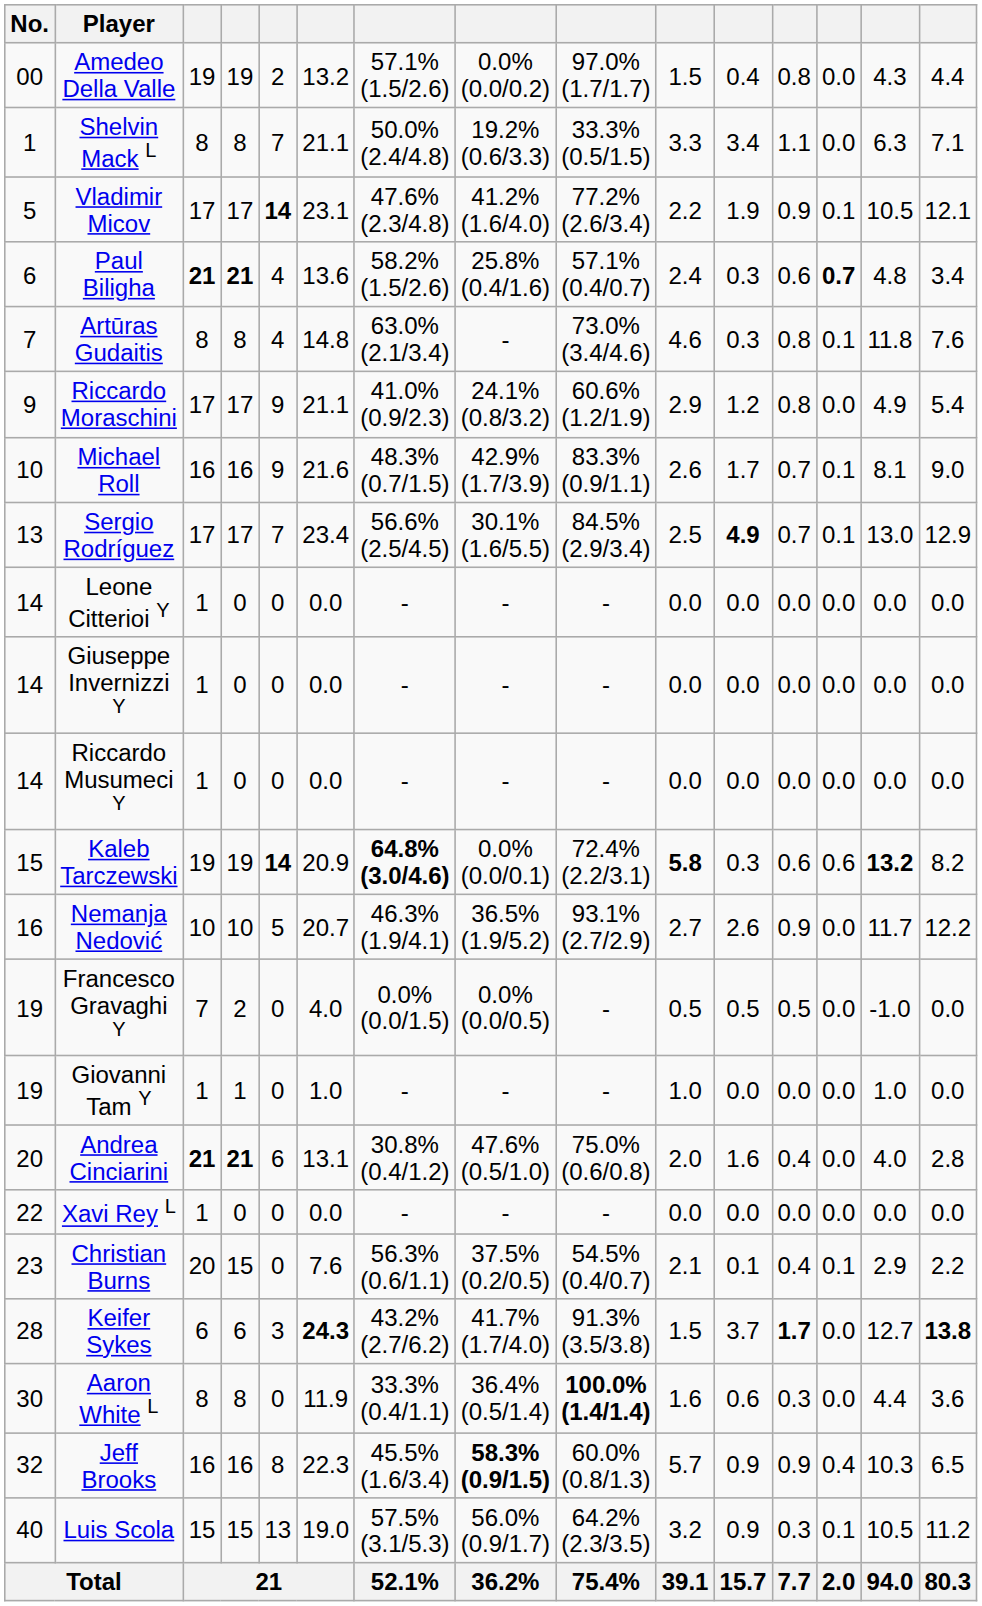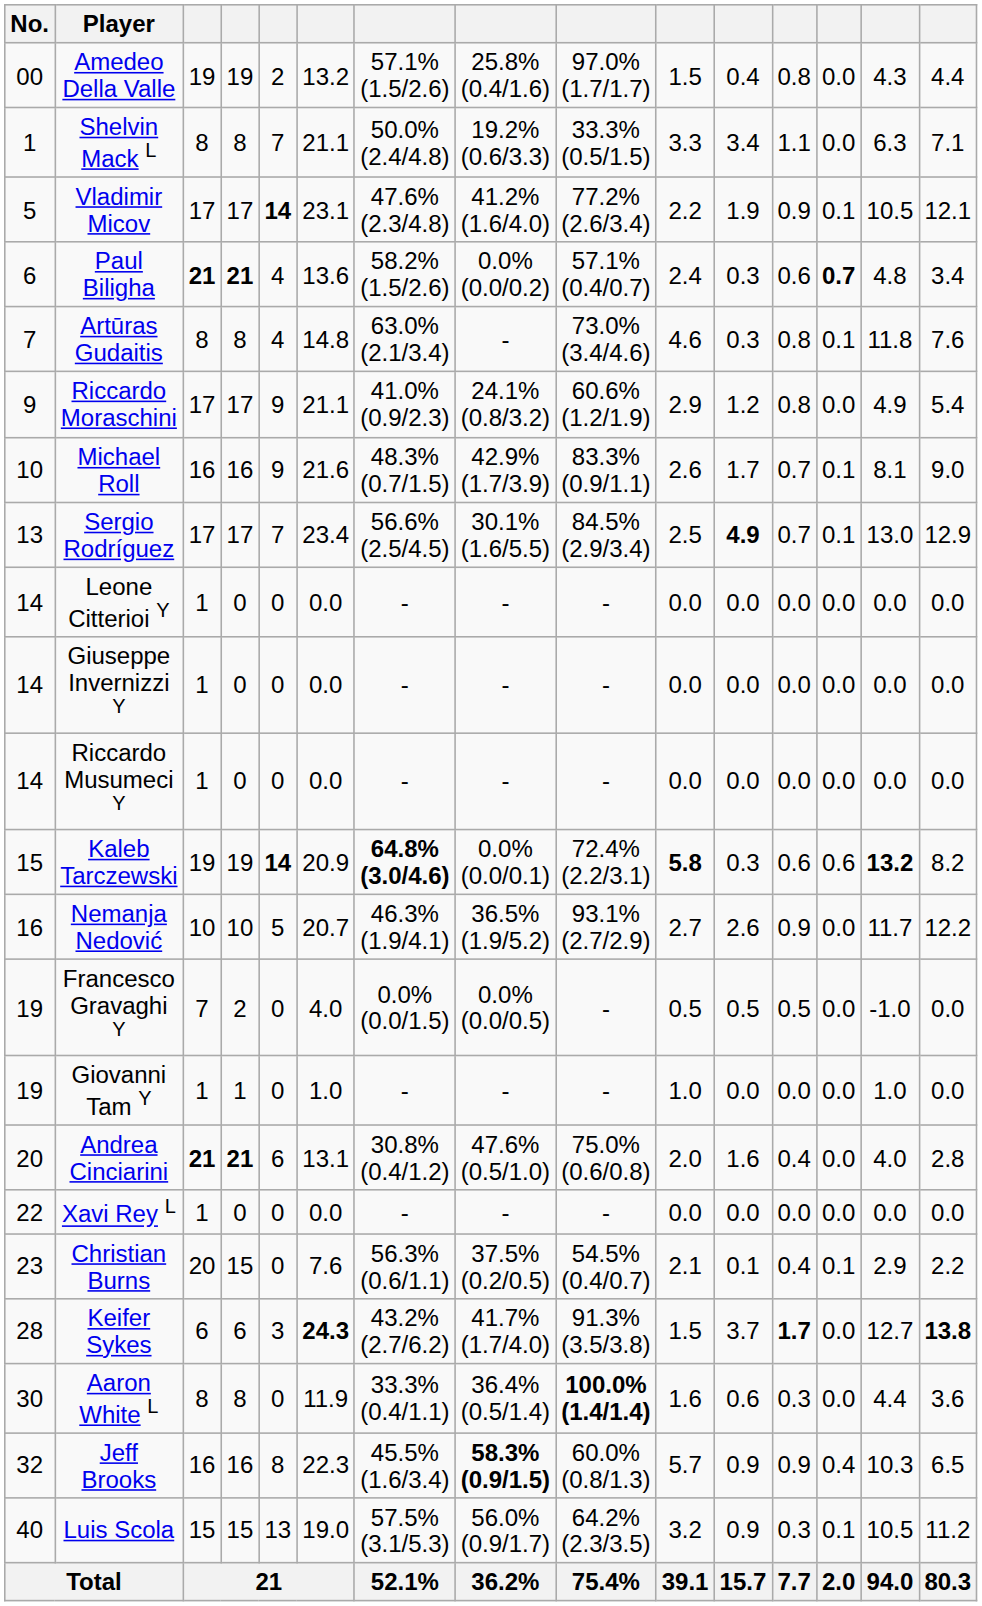(505, 75) 0.0% (0.0/0.2) -> (505, 75) 25.8% (0.4/1.6)
(505, 275) 25.8% (0.4/1.6) -> (505, 275) 0.0% (0.0/0.2)
